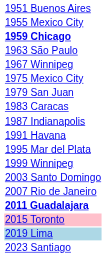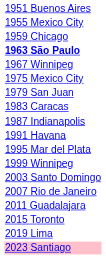(38, 37) bold -> (37, 37) normal
(41, 51) normal -> (42, 51) bold
(47, 205) bold -> (45, 205) normal
(35, 220) pink background -> (35, 220) no background
(29, 234) lightblue background -> (29, 234) no background
(38, 248) no background -> (38, 248) pink background
